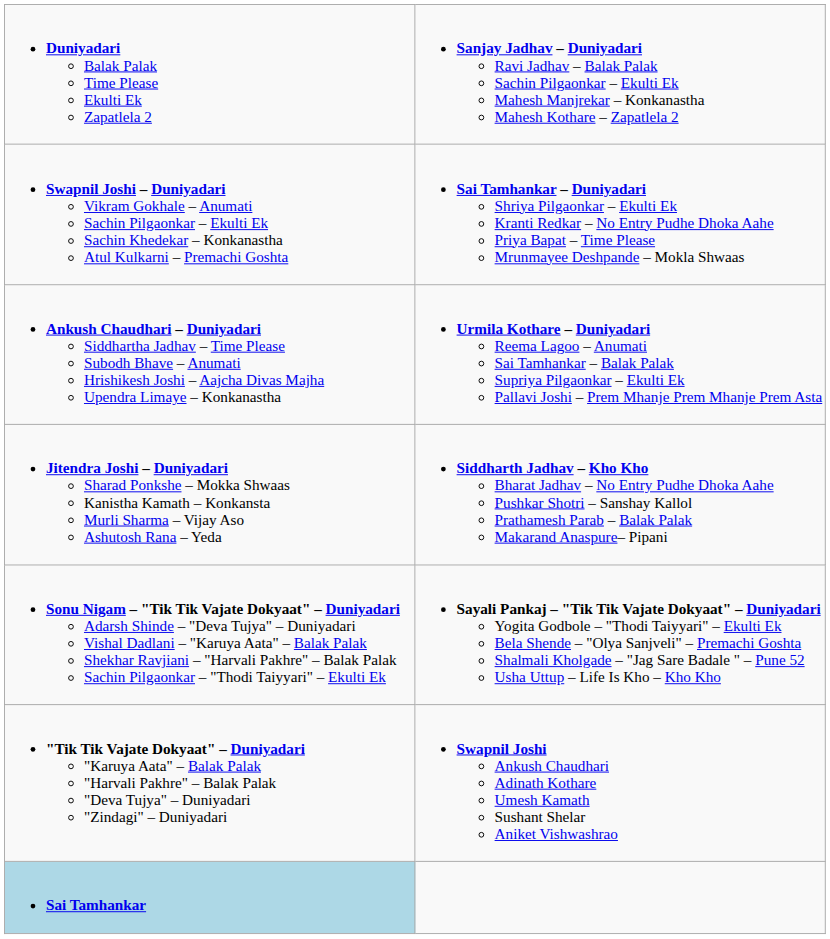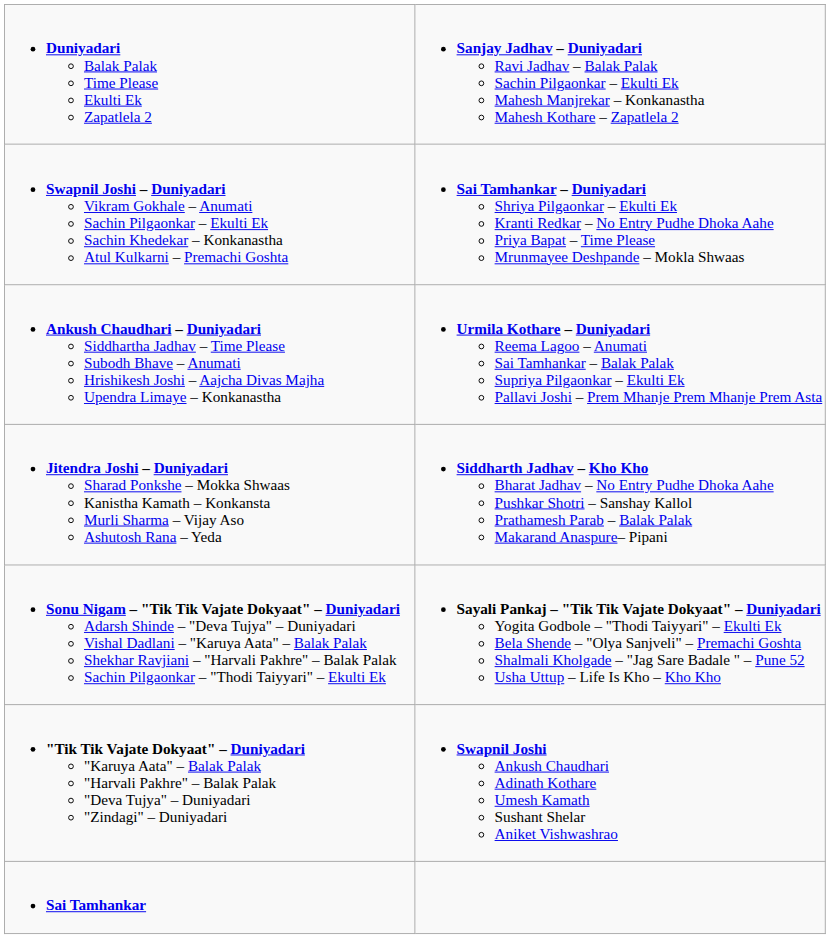(210, 906) lightblue background -> (210, 906) no background
